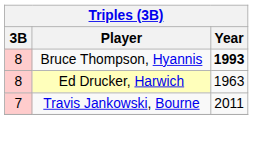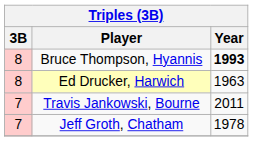+ row: (121, 125)
